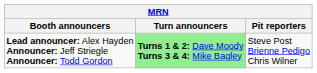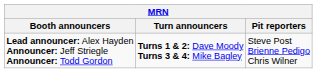(191, 51) lightgreen background -> (191, 51) no background
